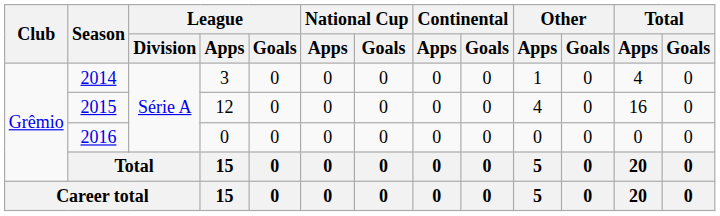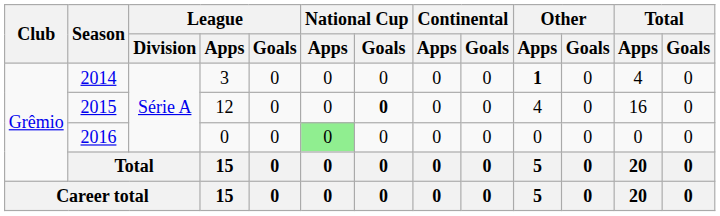(537, 78) normal -> (537, 78) bold
(384, 107) normal -> (384, 107) bold
(328, 137) no background -> (328, 137) lightgreen background
